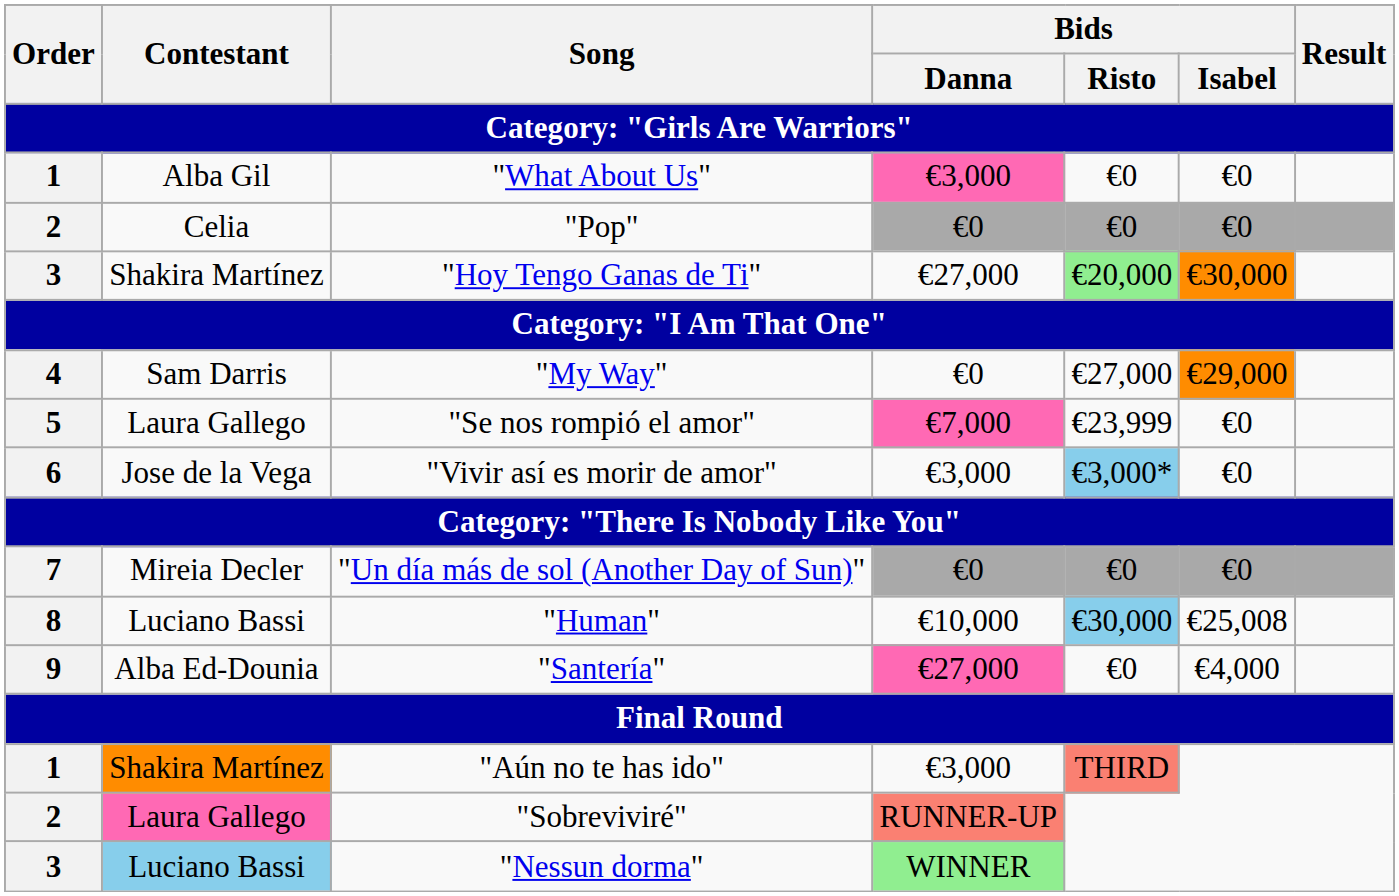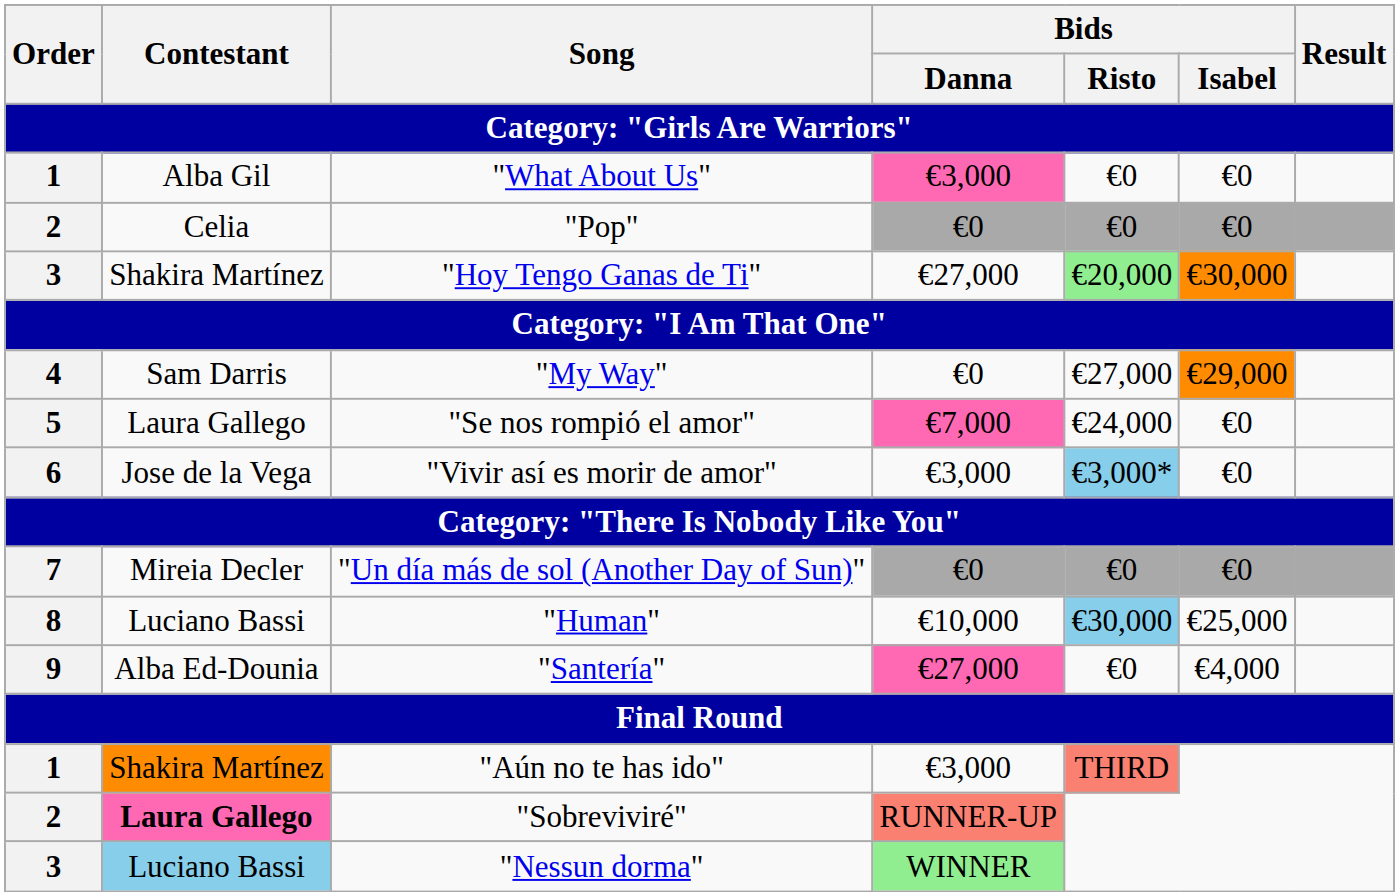(1122, 422) €23,999 -> (1122, 422) €24,000
(1237, 619) €25,008 -> (1237, 619) €25,000
(216, 816) normal -> (216, 816) bold
